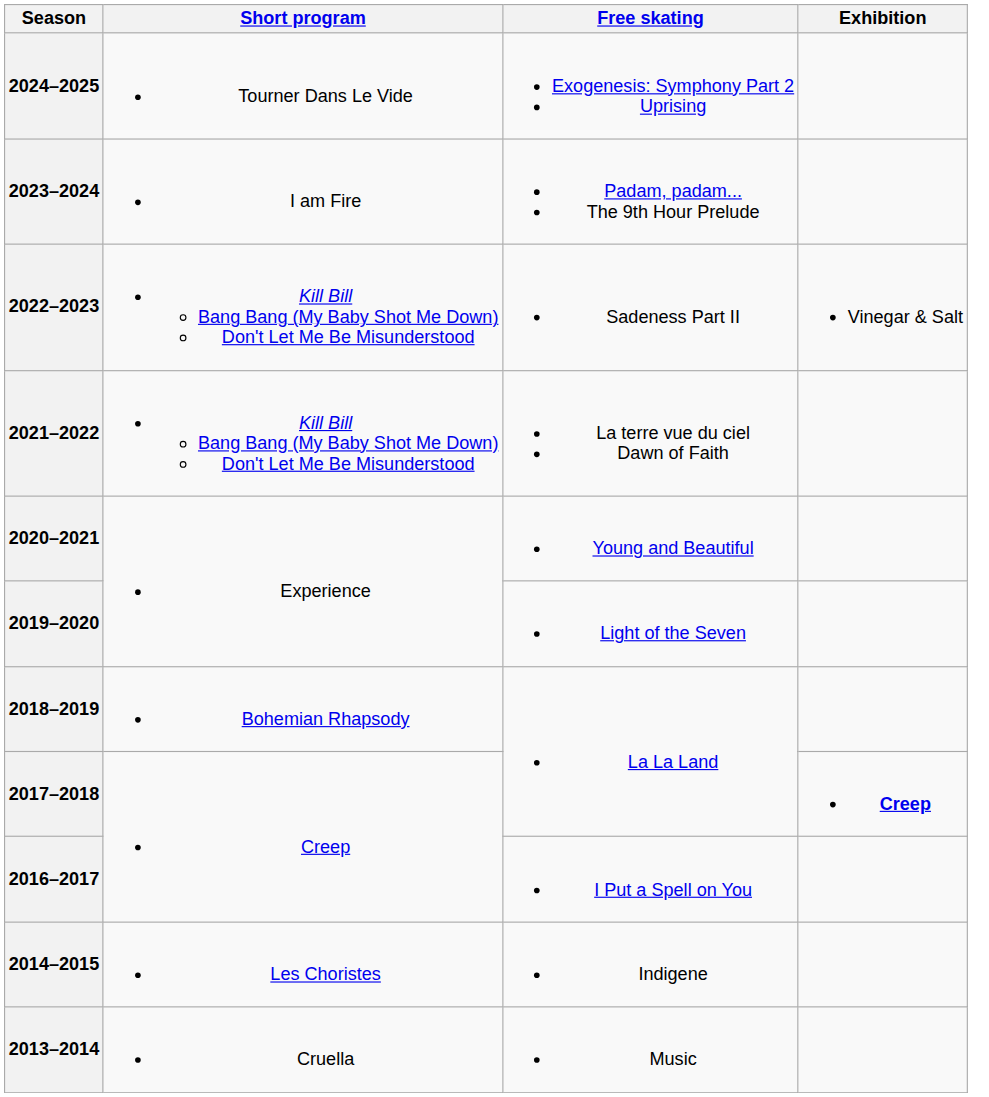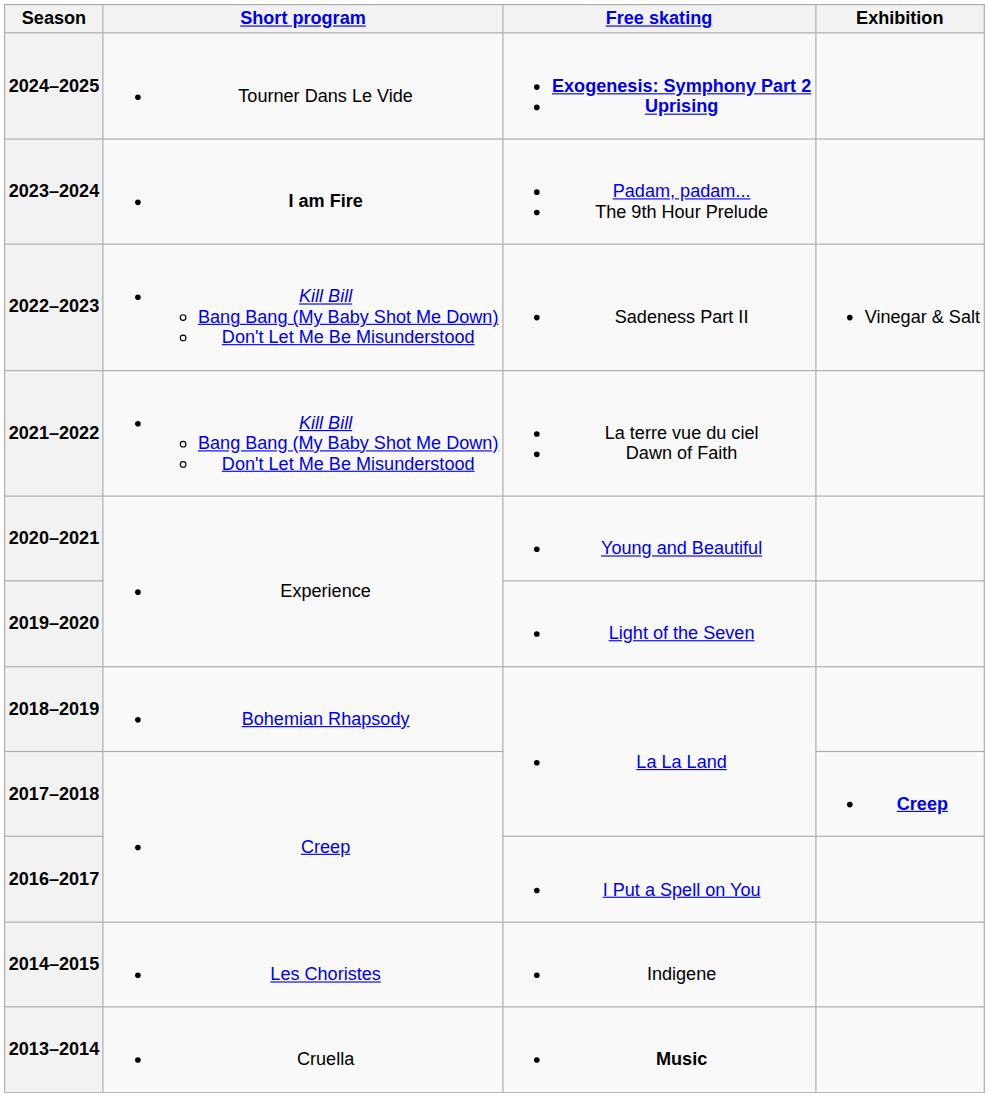(650, 96) normal -> (659, 96) bold
(303, 202) normal -> (303, 202) bold
(650, 1060) normal -> (659, 1060) bold
